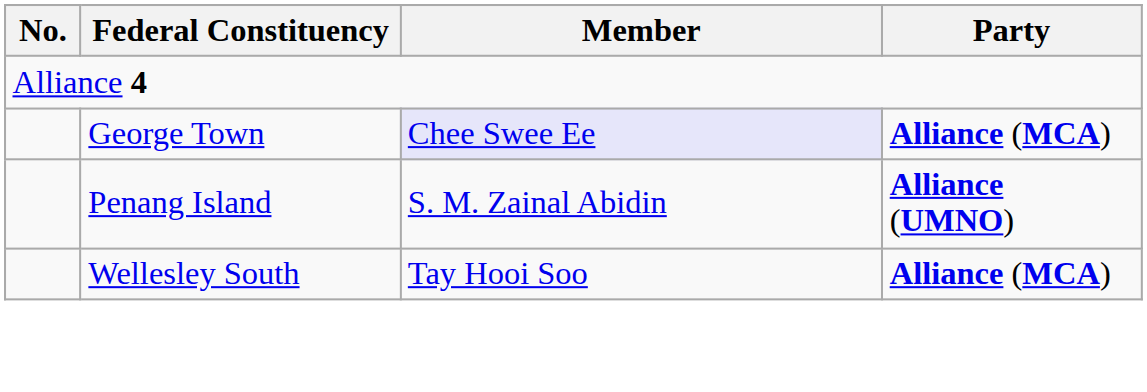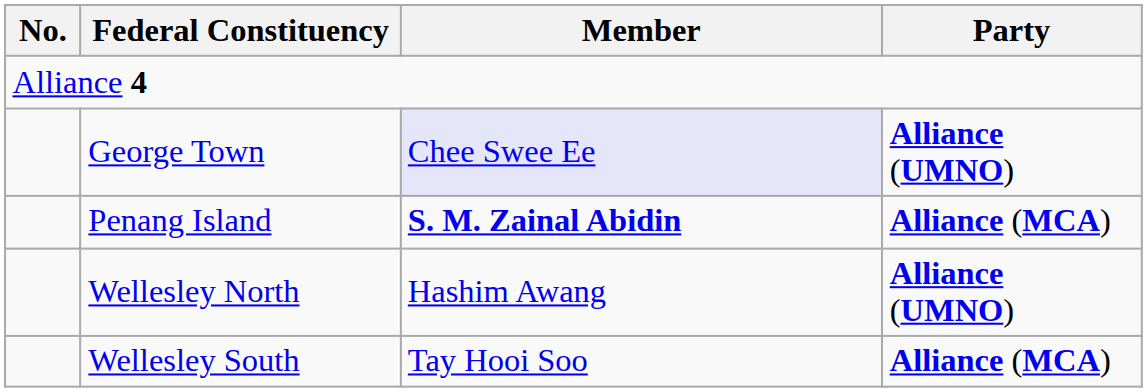(1000, 133) Alliance (MCA) -> (952, 151) Alliance (UMNO)
(537, 203) normal -> (545, 221) bold
(952, 203) Alliance (UMNO) -> (1000, 221) Alliance (MCA)
+ row: (194, 291)
